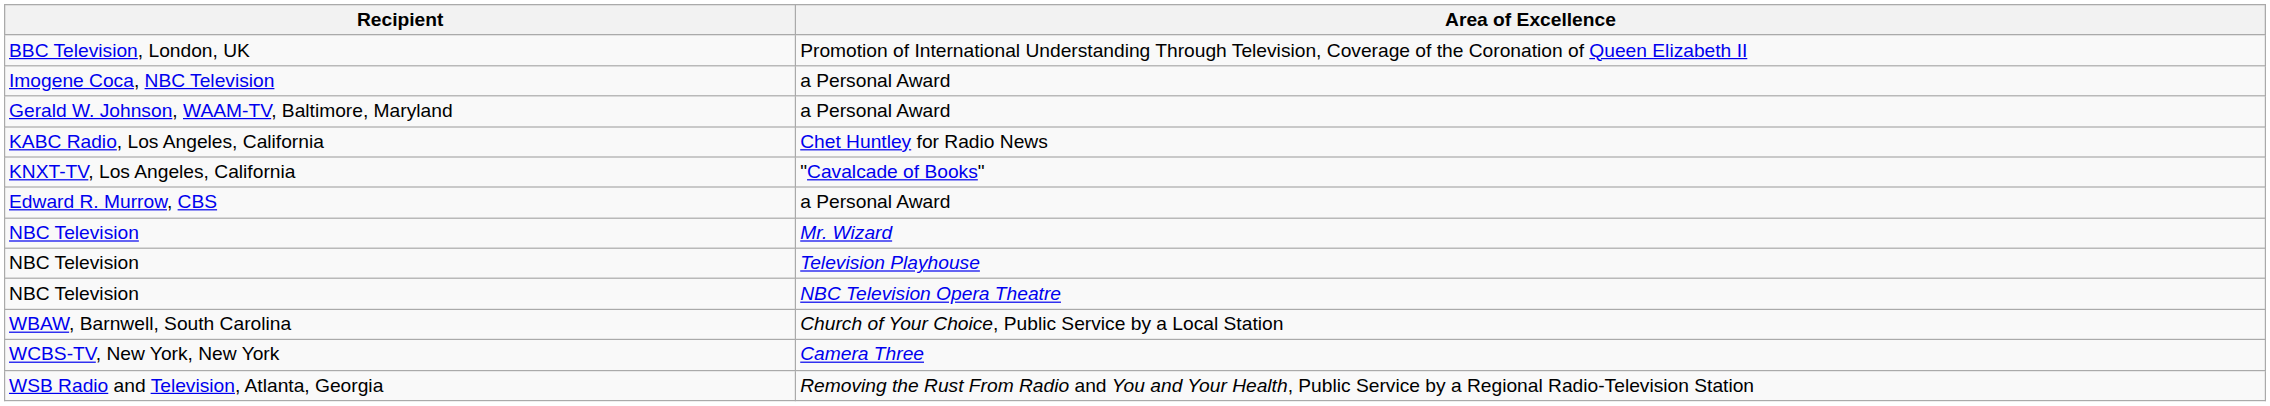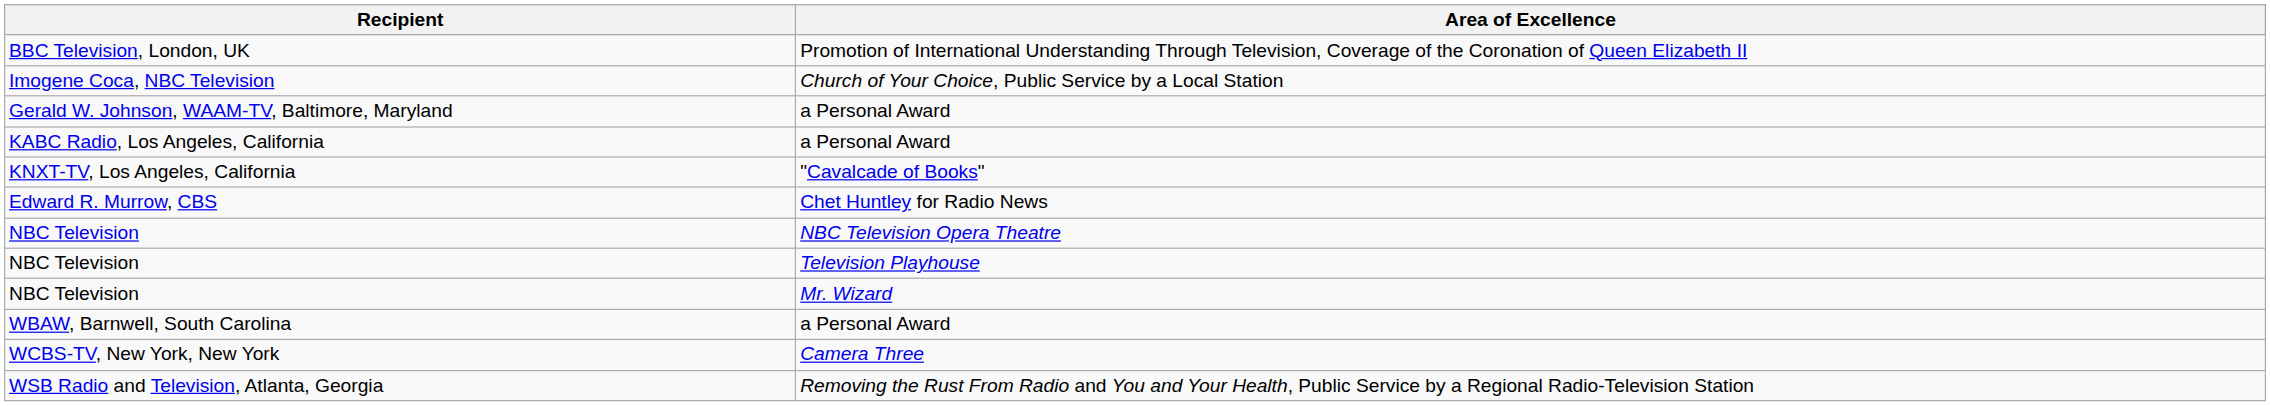(875, 80) a Personal Award -> (1042, 80) Church of Your Choice, Public Service by a Local Station
(924, 141) Chet Huntley for Radio News -> (875, 141) a Personal Award
(875, 202) a Personal Award -> (924, 202) Chet Huntley for Radio News
(846, 232) Mr. Wizard -> (931, 232) NBC Television Opera Theatre
(931, 293) NBC Television Opera Theatre -> (846, 293) Mr. Wizard
(1042, 324) Church of Your Choice, Public Service by a Local Station -> (875, 324) a Personal Award
